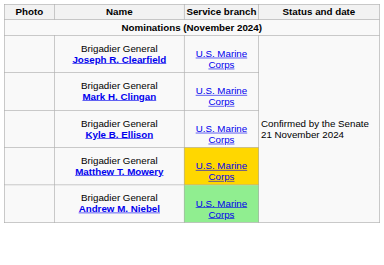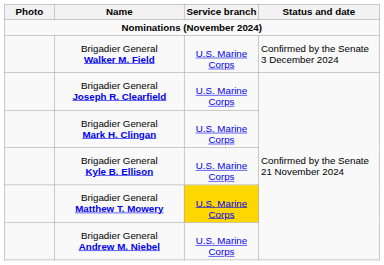+ row: (119, 54)
(221, 209) lightgreen background -> (221, 246) no background
